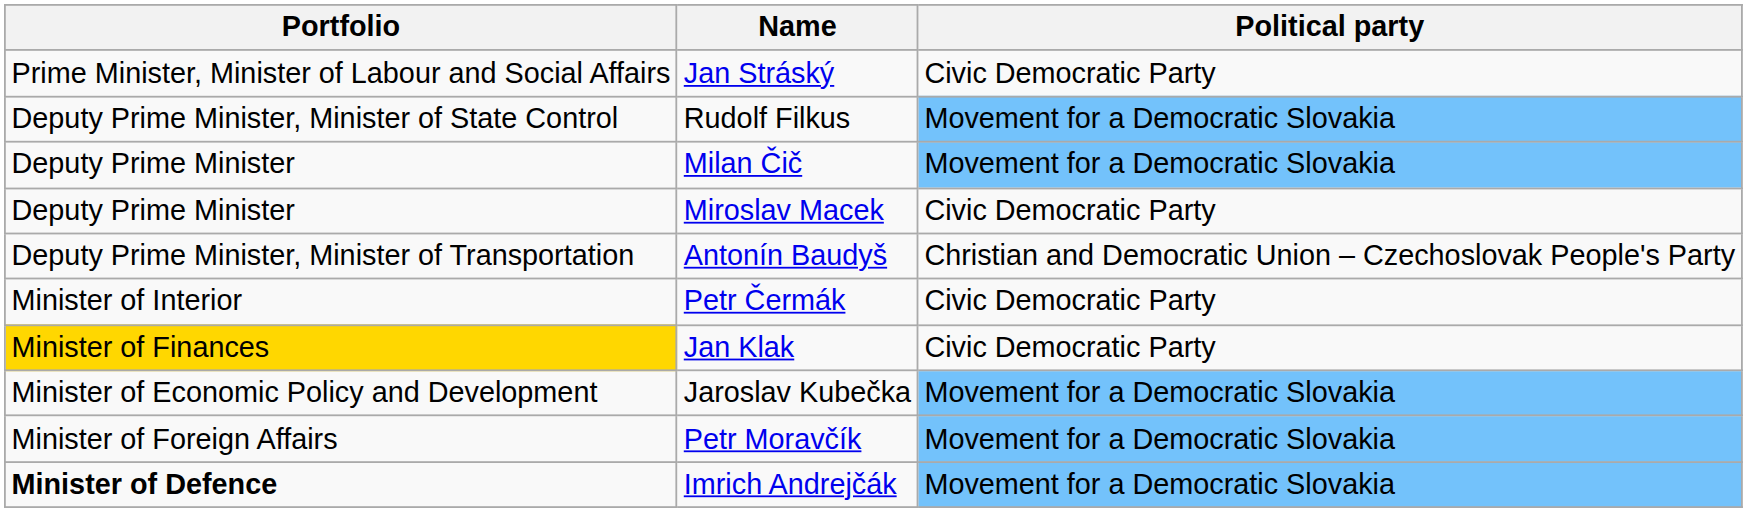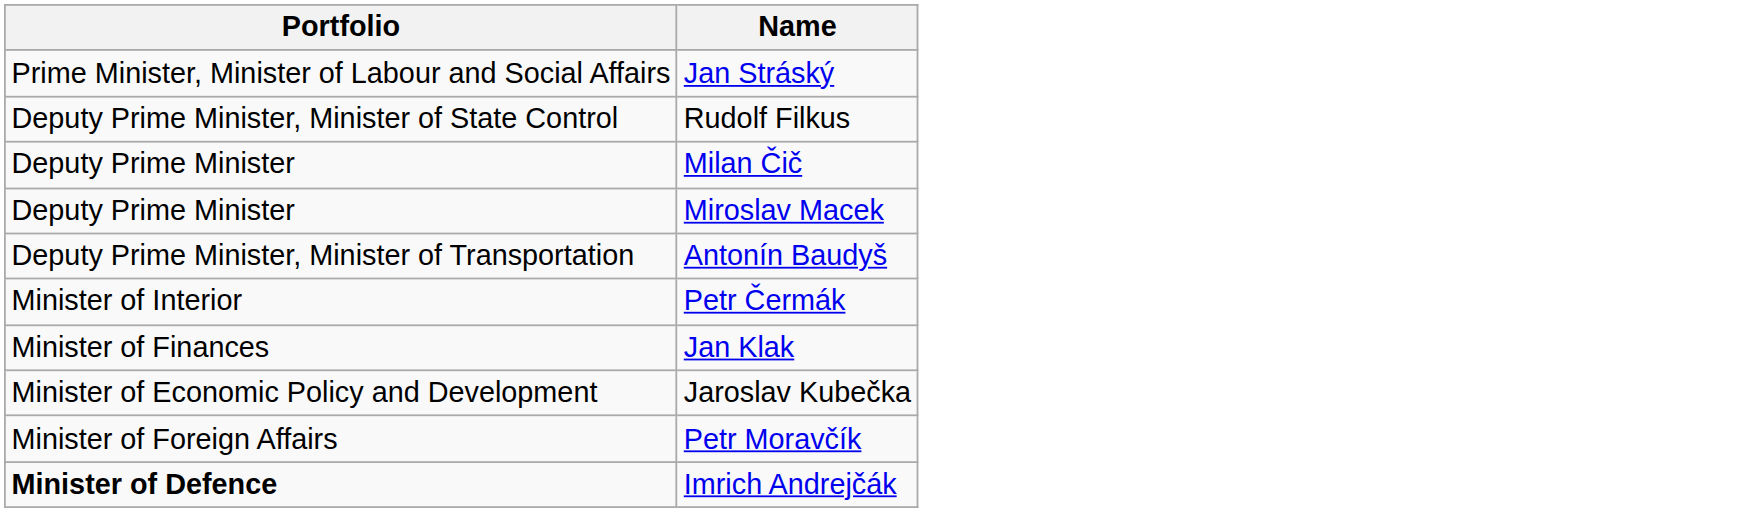- column: (1330, 27)
(140, 347) gold background -> (140, 347) no background
